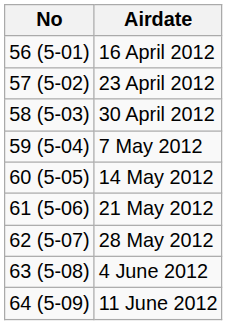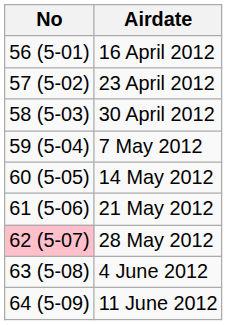(49, 240) no background -> (49, 240) pink background
